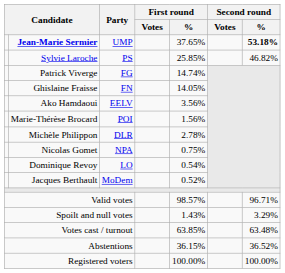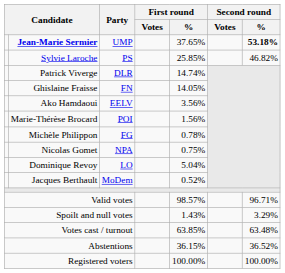(127, 73) FG -> (123, 73) DLR
(123, 134) DLR -> (127, 134) FG
(193, 134) 2.78% -> (193, 134) 0.78%
(193, 165) 0.54% -> (193, 165) 5.04%
